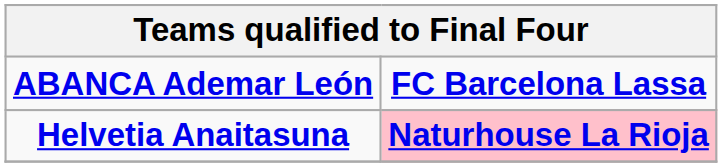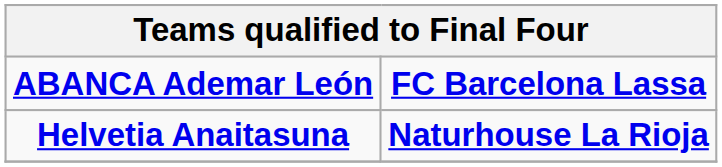(549, 135) pink background -> (549, 135) no background
